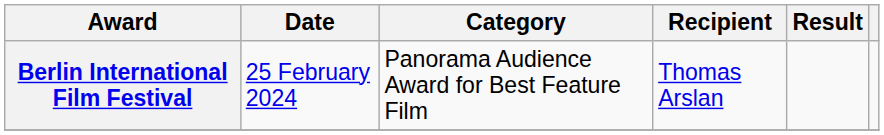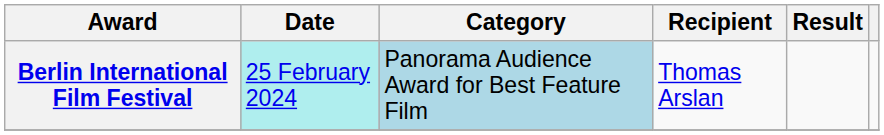(308, 85) no background -> (308, 85) paleturquoise background
(503, 85) no background -> (503, 85) lightblue background
